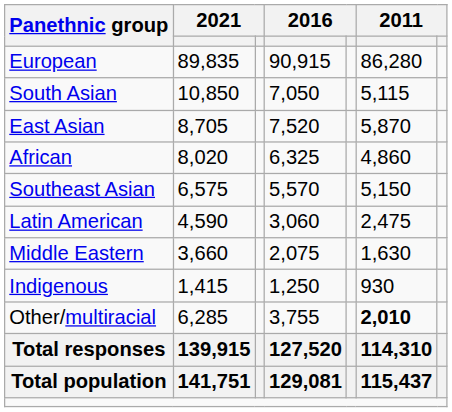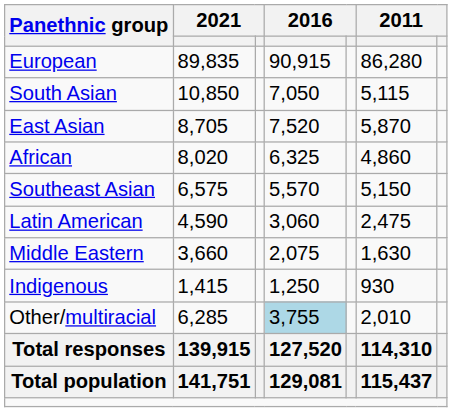(294, 317) no background -> (294, 317) lightblue background
(386, 317) bold -> (386, 317) normal
